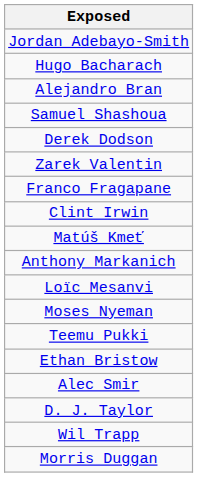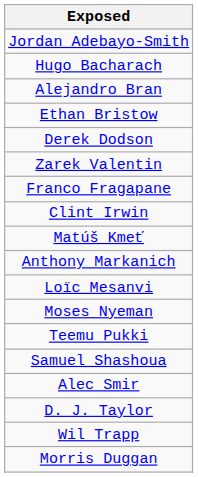(99, 115) Samuel Shashoua -> (99, 115) Ethan Bristow
(99, 361) Ethan Bristow -> (99, 361) Samuel Shashoua
